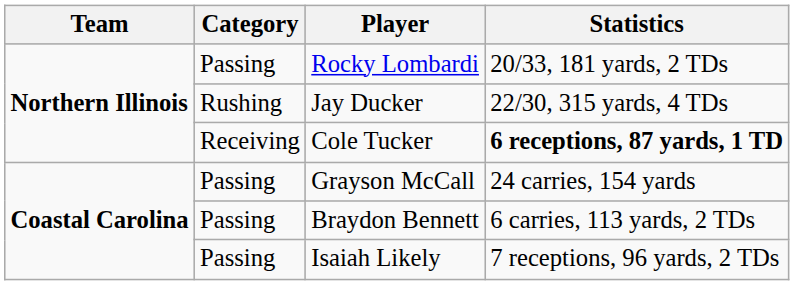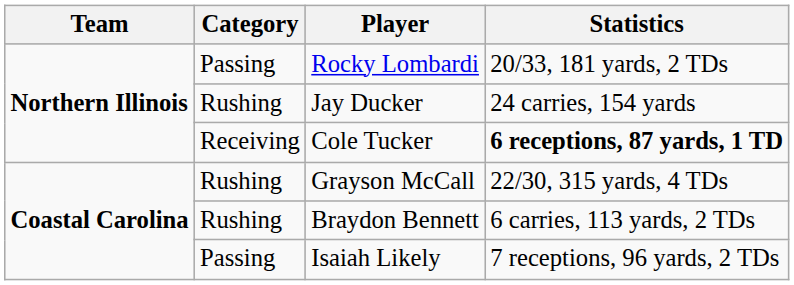(609, 102) 22/30, 315 yards, 4 TDs -> (593, 102) 24 carries, 154 yards
(238, 180) Passing -> (241, 180) Rushing
(593, 180) 24 carries, 154 yards -> (609, 180) 22/30, 315 yards, 4 TDs
(238, 220) Passing -> (241, 220) Rushing
